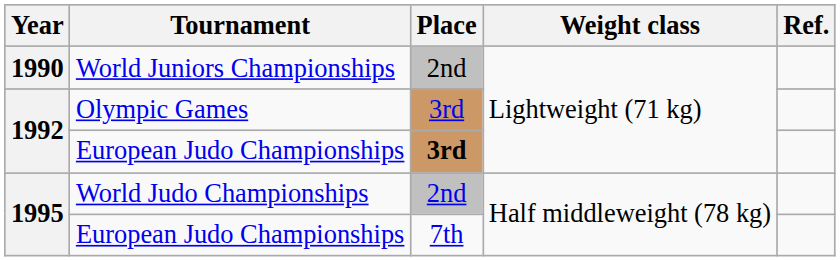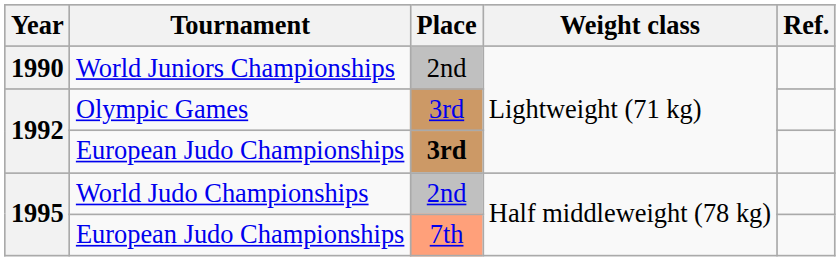(447, 234) no background -> (447, 234) lightsalmon background
